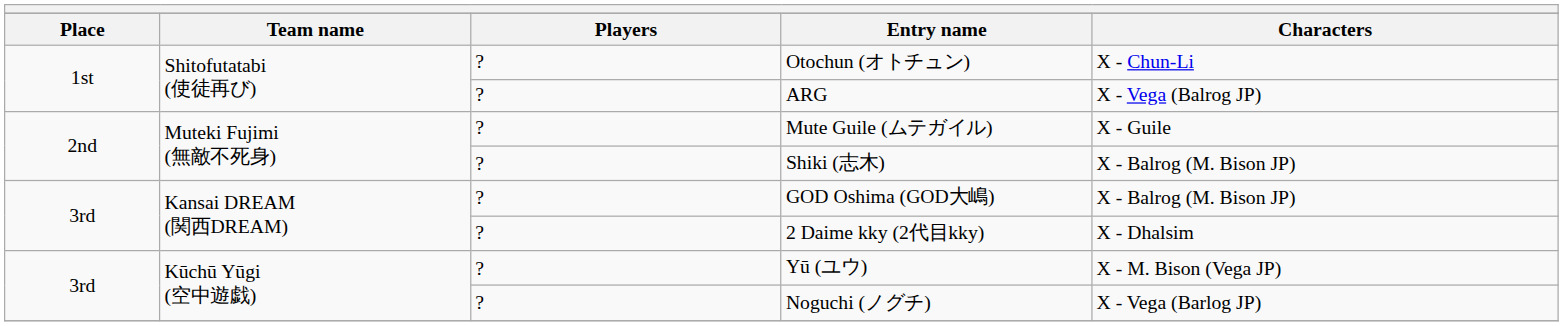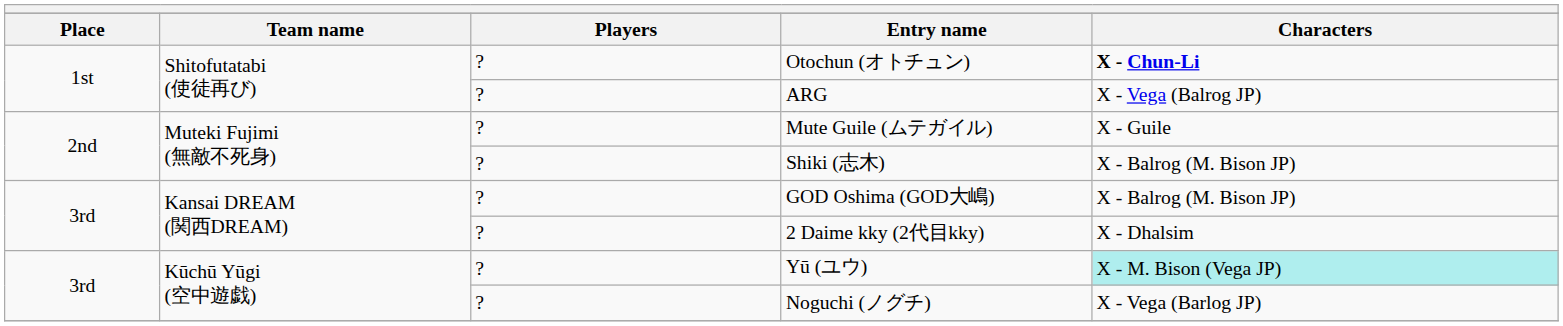(1145, 62) normal -> (1148, 62) bold
(1189, 267) no background -> (1189, 267) paleturquoise background
